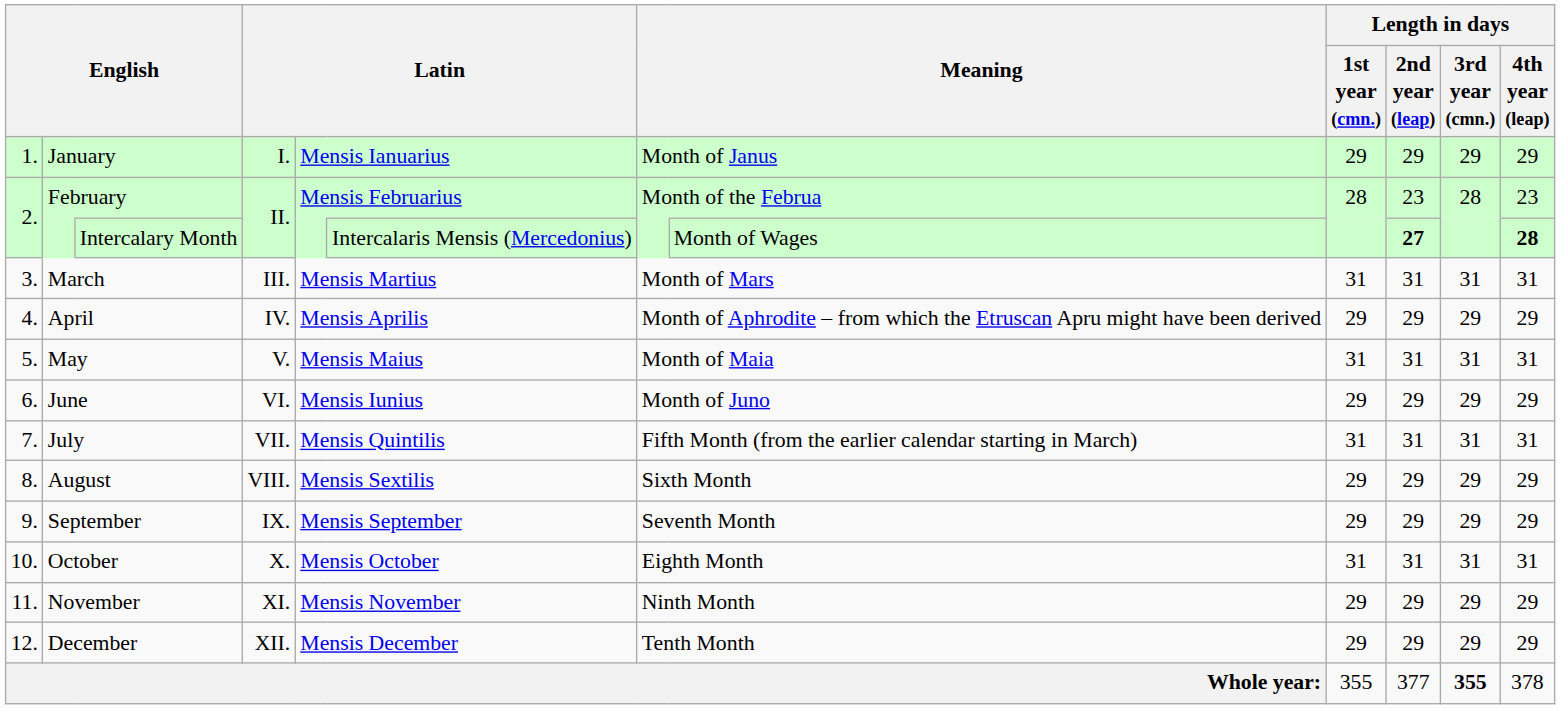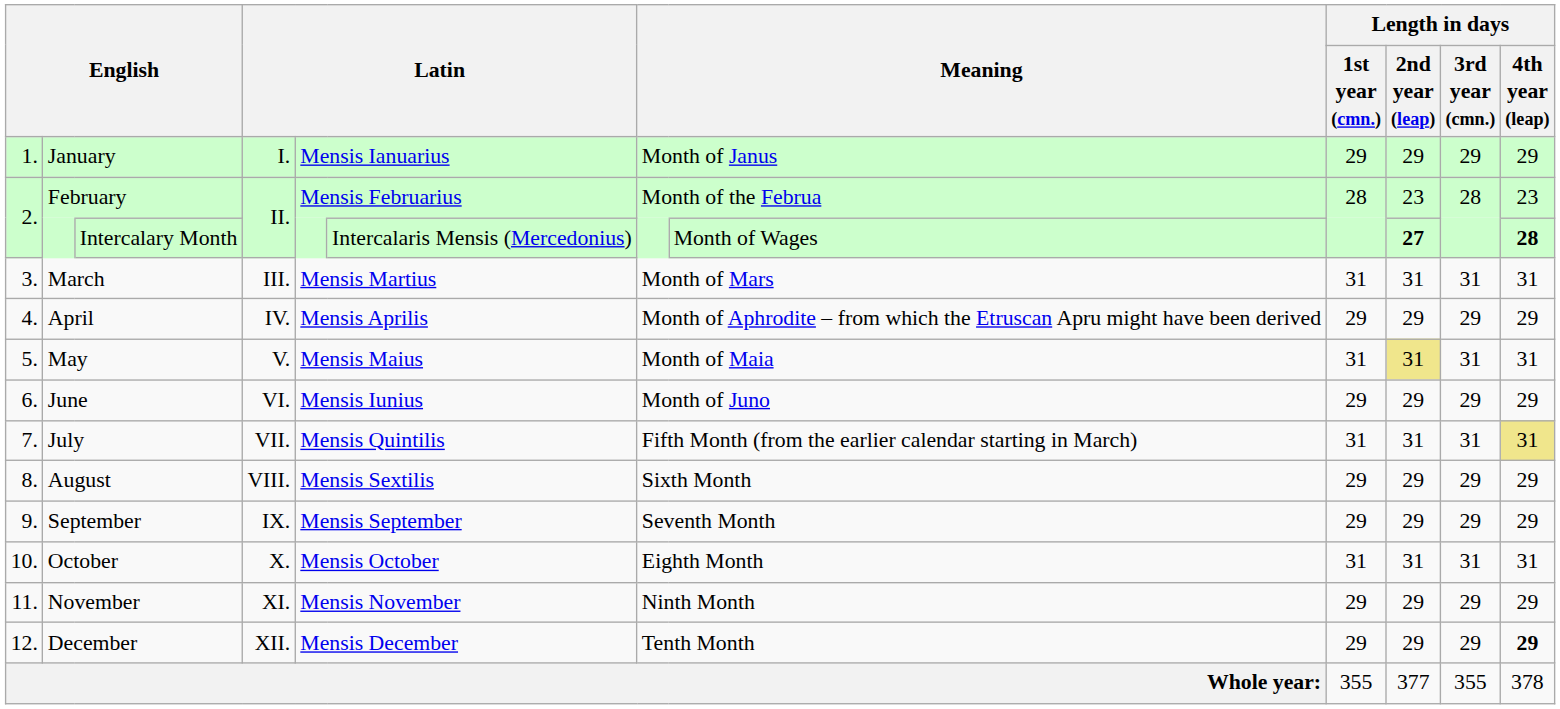(1413, 358) no background -> (1413, 358) khaki background
(1527, 439) no background -> (1527, 439) khaki background
(1527, 642) normal -> (1527, 642) bold
(1470, 682) bold -> (1470, 682) normal
